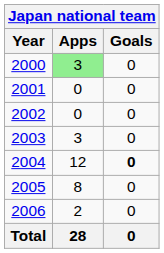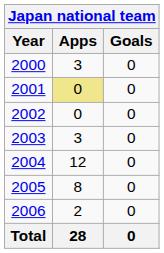(78, 65) lightgreen background -> (78, 65) no background
(78, 89) no background -> (78, 89) khaki background
(131, 162) bold -> (131, 162) normal
